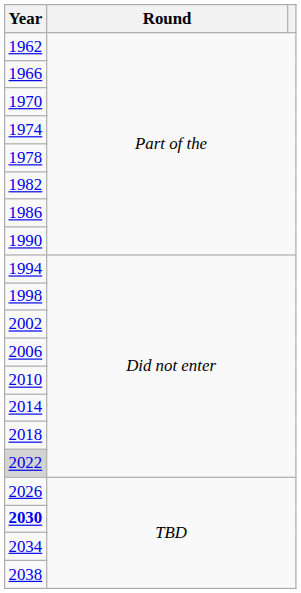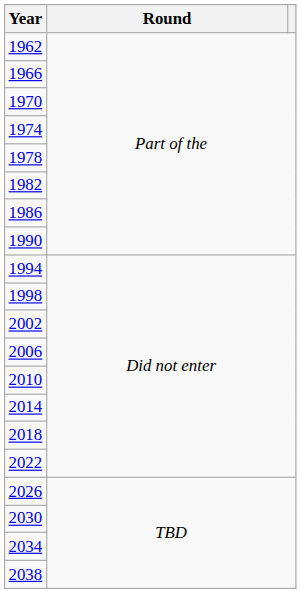(25, 463) lightgrey background -> (25, 463) no background
(25, 518) bold -> (25, 518) normal
